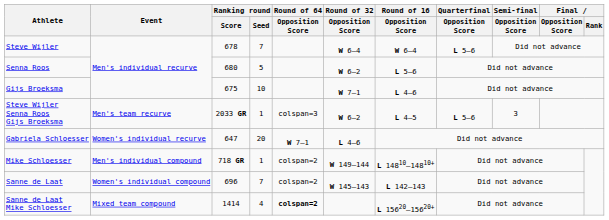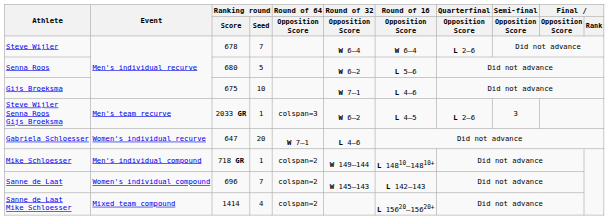(464, 50) L 5–6 -> (464, 50) L 2–6
(464, 117) L 5–6 -> (464, 117) L 2–6
(298, 204) bold -> (298, 204) normal
